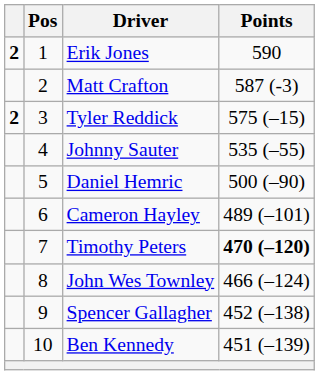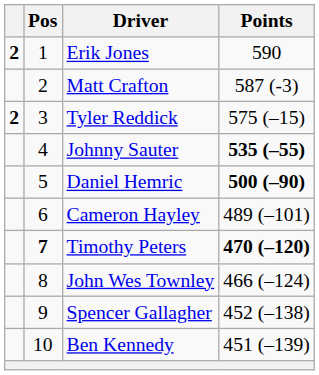(267, 150) normal -> (267, 150) bold
(267, 182) normal -> (267, 182) bold
(43, 247) normal -> (43, 247) bold
